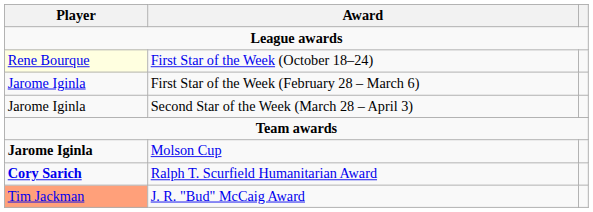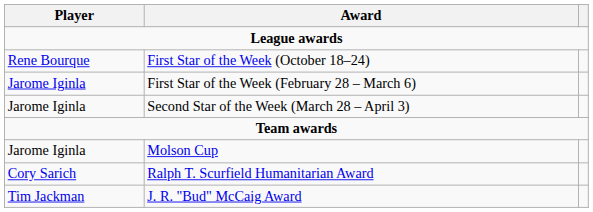(49, 60) lightyellow background -> (49, 60) no background
(50, 151) bold -> (47, 151) normal
(45, 173) bold -> (42, 173) normal
(46, 196) lightsalmon background -> (46, 196) no background
